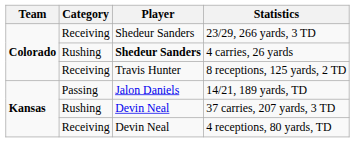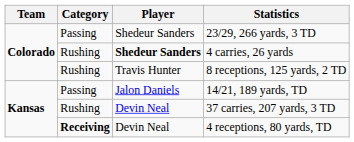(86, 33) Receiving -> (78, 33) Passing
(86, 71) Receiving -> (80, 71) Rushing
(86, 127) normal -> (85, 127) bold
